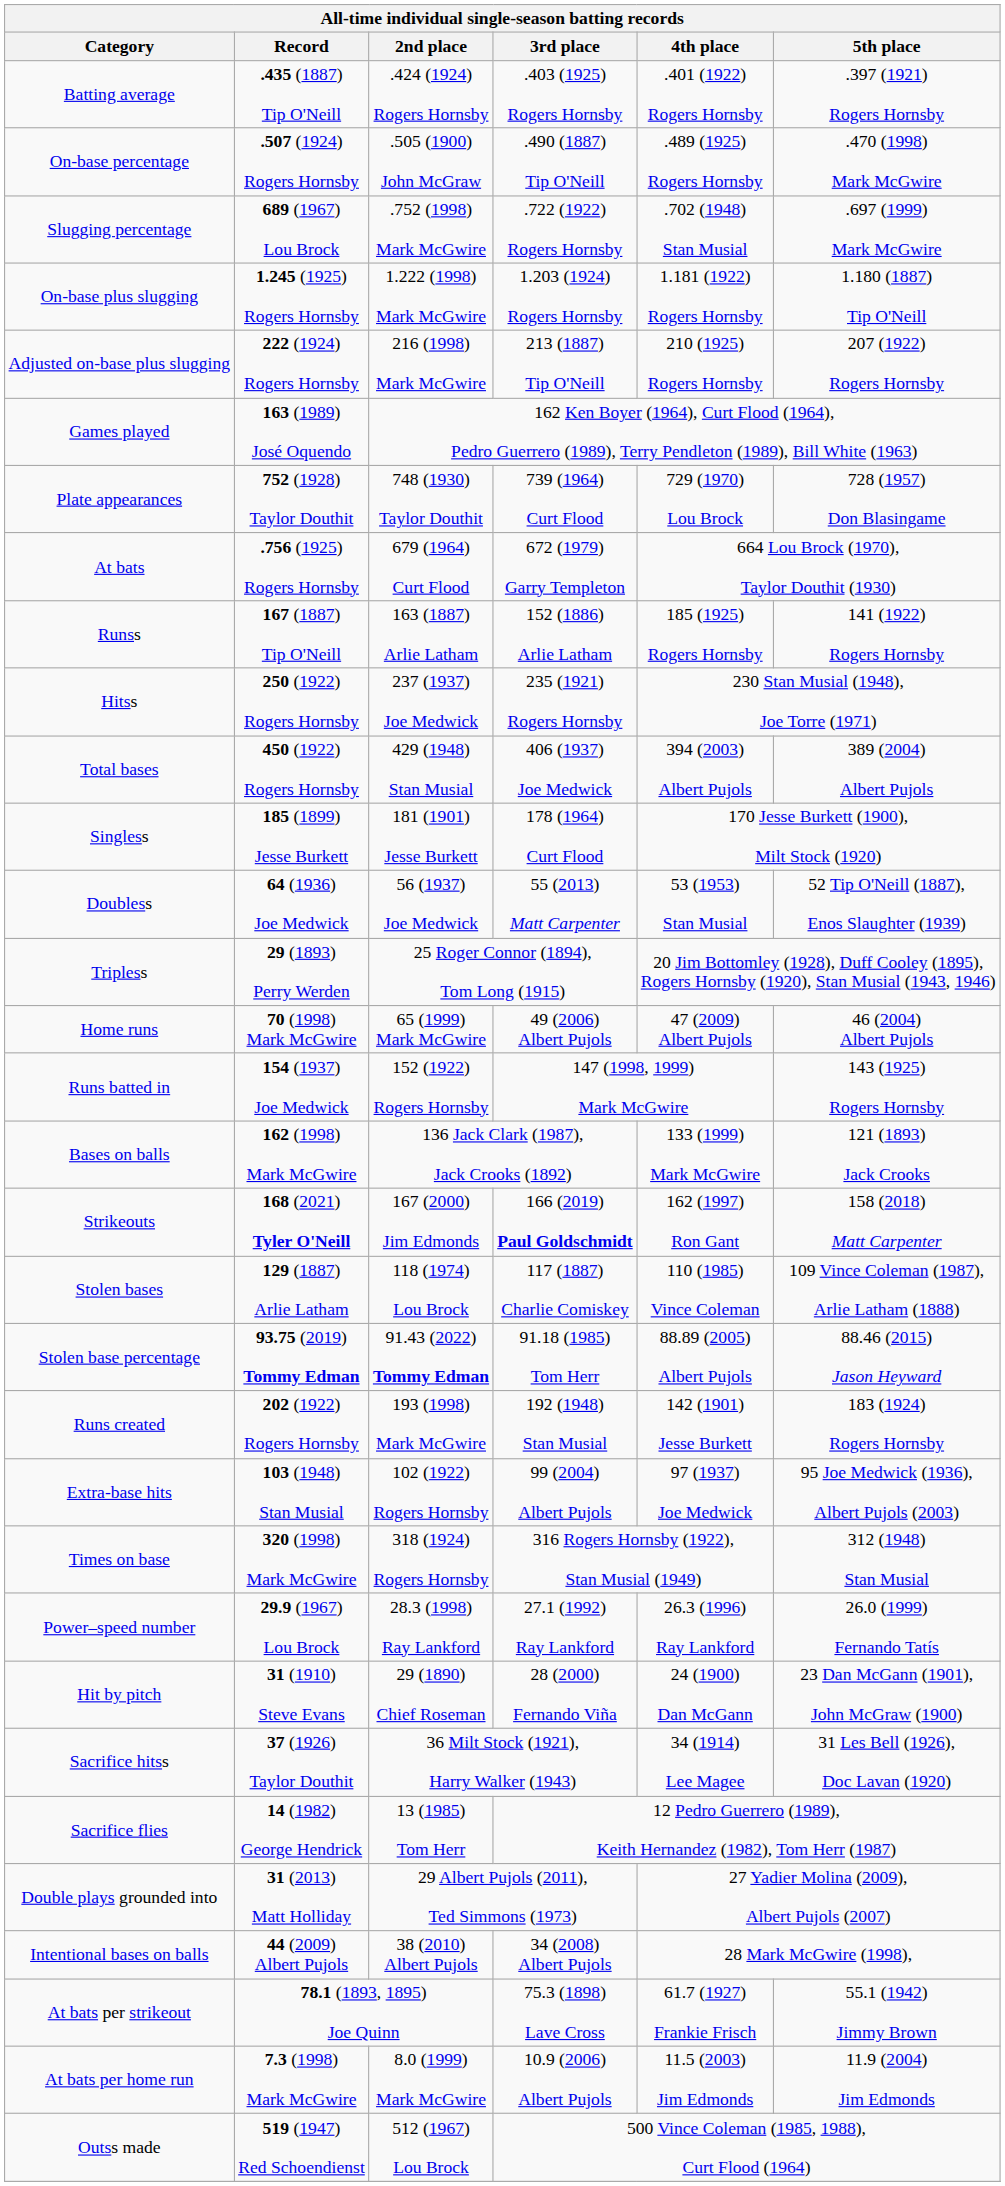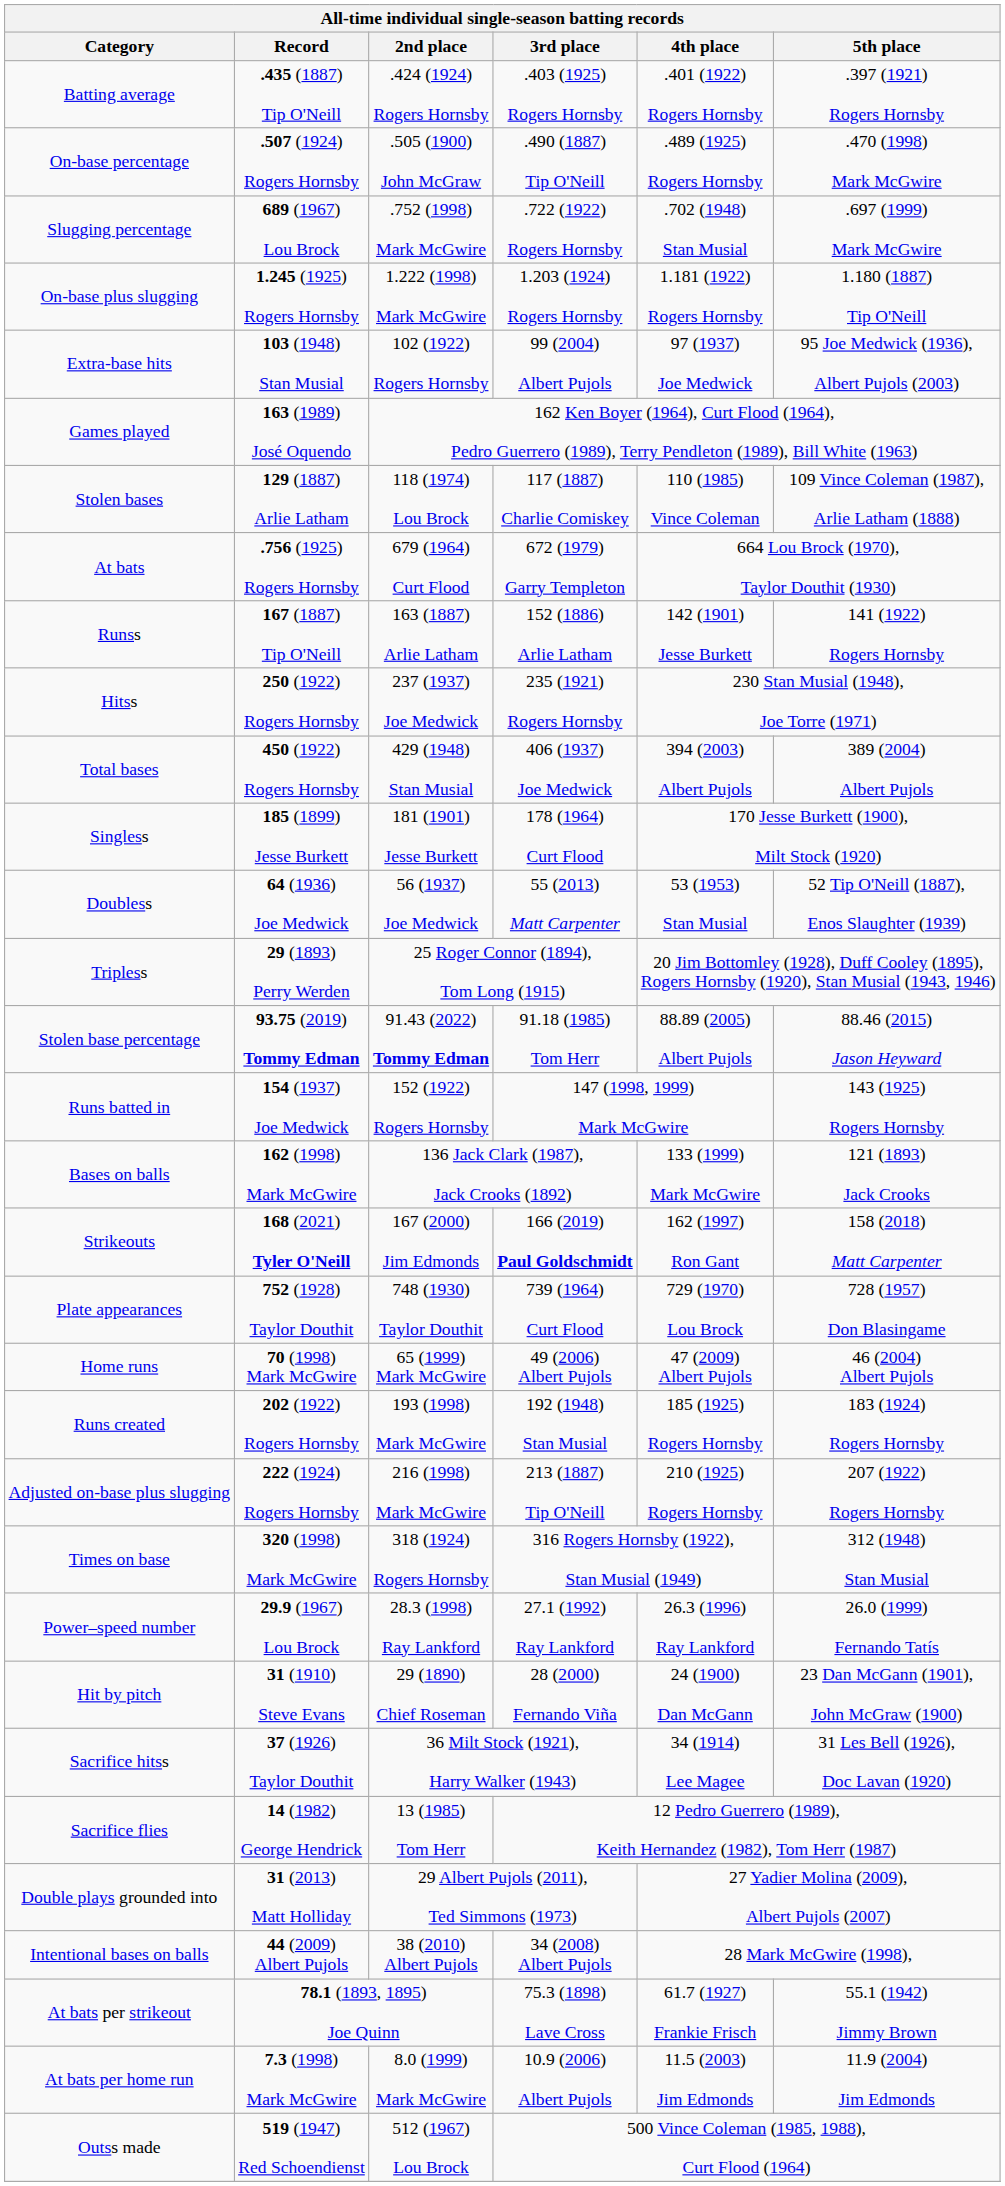rows swapped: (119, 364) <-> (119, 1492)
rows swapped: (119, 499) <-> (119, 1289)
(705, 634) 185 (1925) Rogers Hornsby -> (705, 634) 142 (1901) Jesse Burkett
rows swapped: (119, 1029) <-> (119, 1357)
(705, 1424) 142 (1901) Jesse Burkett -> (705, 1424) 185 (1925) Rogers Hornsby
